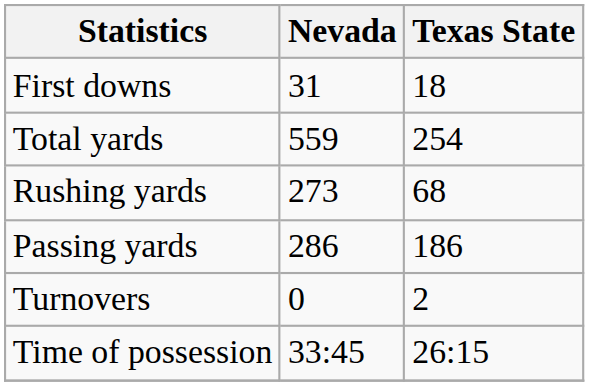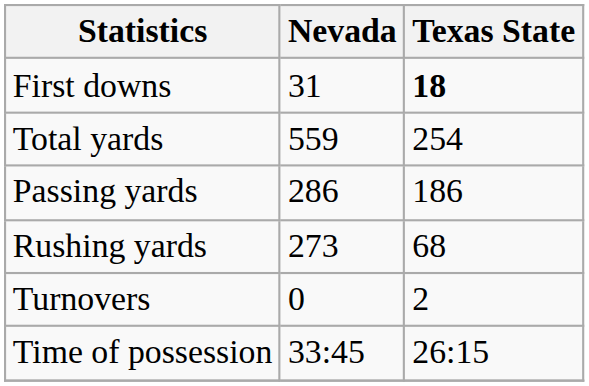(429, 84) normal -> (429, 84) bold
rows swapped: (110, 191) <-> (105, 245)
